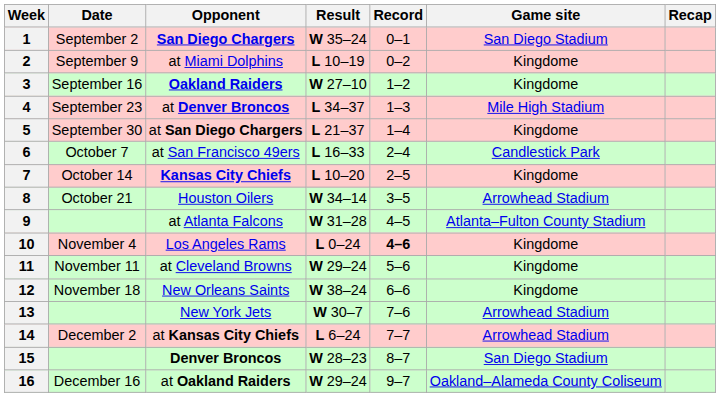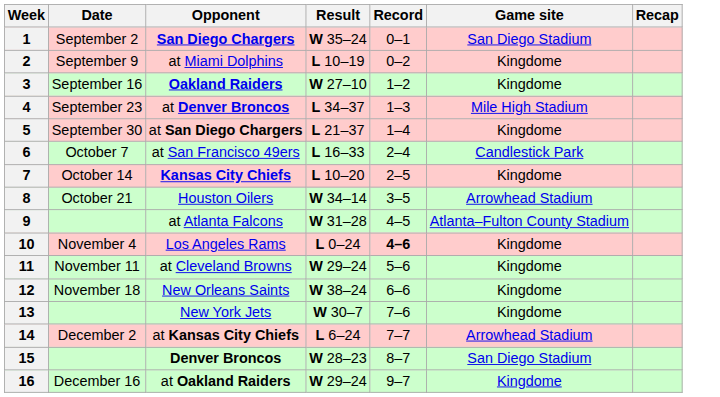(546, 312) Arrowhead Stadium -> (529, 312) Kingdome
(546, 381) Oakland–Alameda County Coliseum -> (529, 381) Kingdome
